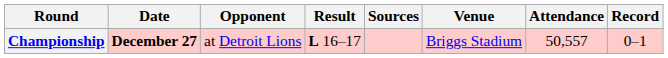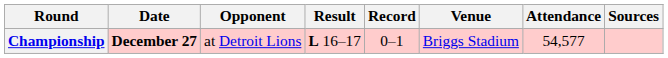columns swapped: (635, 16) <-> (393, 16)
(567, 41) 50,557 -> (564, 41) 54,577
